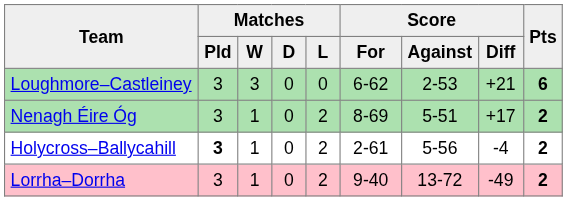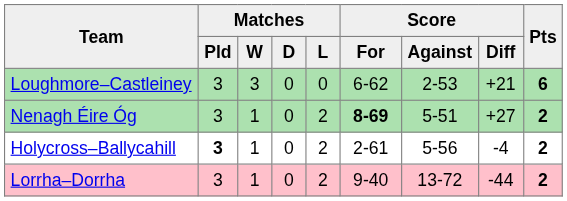(371, 116) normal -> (371, 116) bold
(501, 116) +17 -> (501, 116) +27
(501, 179) -49 -> (501, 179) -44
